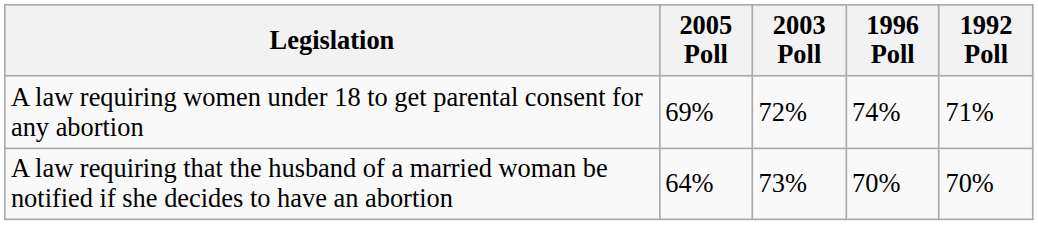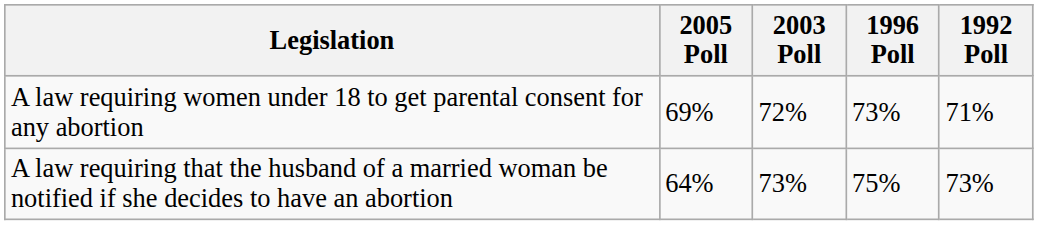(876, 111) 74% -> (876, 111) 73%
(876, 183) 70% -> (876, 183) 75%
(970, 183) 70% -> (970, 183) 73%
